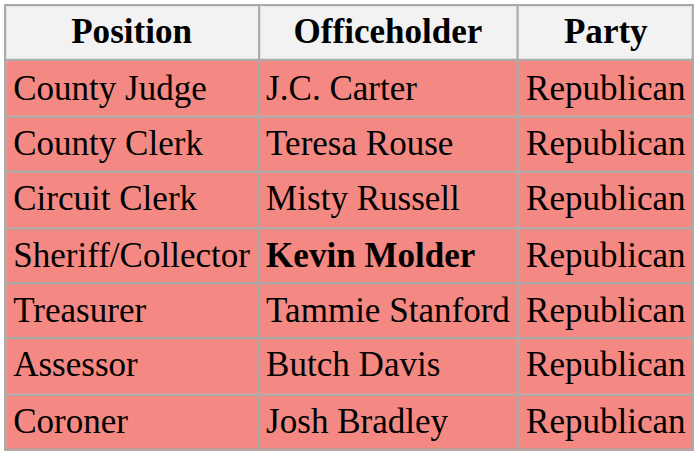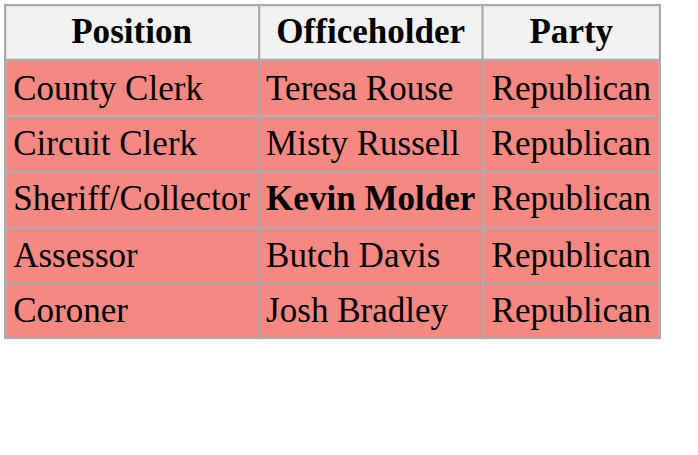- row: (110, 87)
- row: (80, 310)
